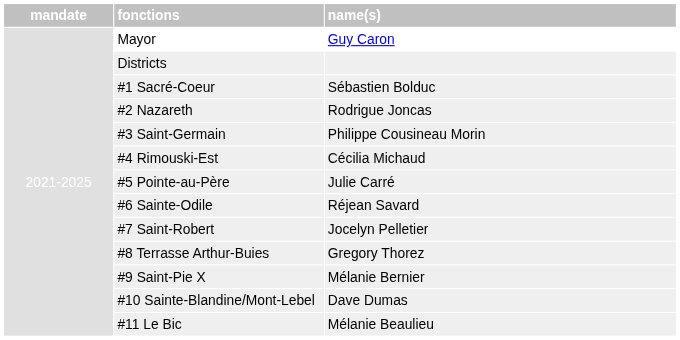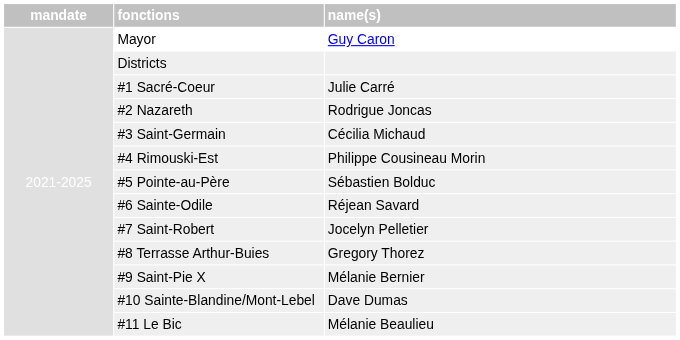(382, 87) Sébastien Bolduc -> (361, 87) Julie Carré
(407, 134) Philippe Cousineau Morin -> (377, 134) Cécilia Michaud
(377, 158) Cécilia Michaud -> (407, 158) Philippe Cousineau Morin
(361, 182) Julie Carré -> (382, 182) Sébastien Bolduc
